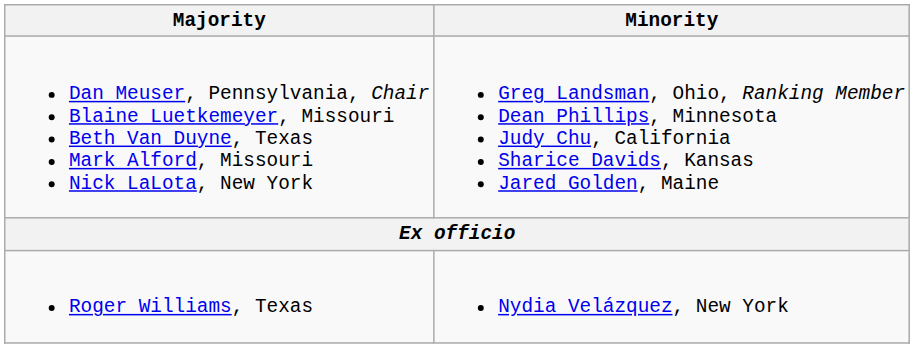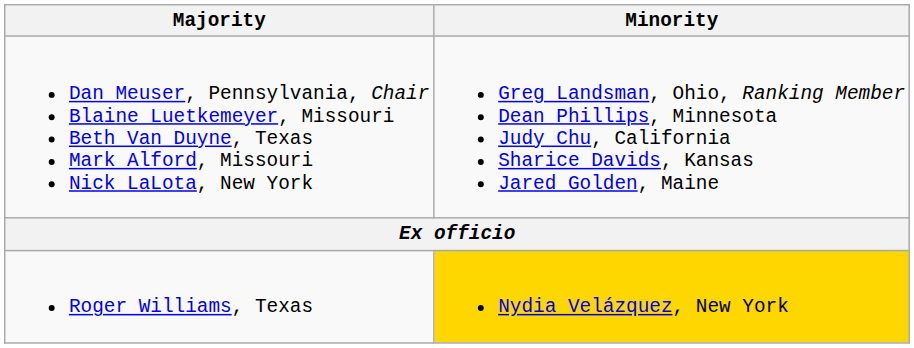(672, 307) no background -> (672, 307) gold background
